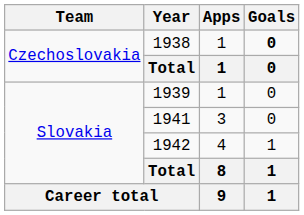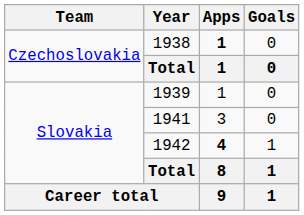(222, 43) normal -> (222, 43) bold
(272, 43) bold -> (272, 43) normal
(222, 146) normal -> (222, 146) bold
